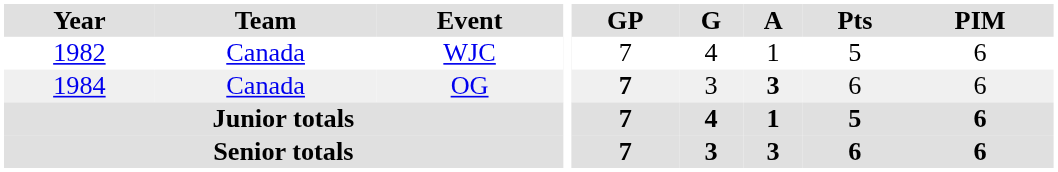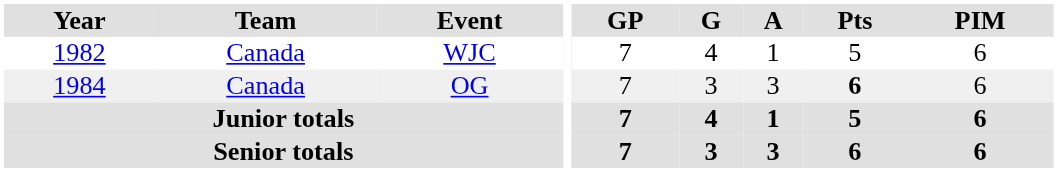(625, 85) bold -> (625, 85) normal
(773, 85) bold -> (773, 85) normal
(855, 85) normal -> (855, 85) bold
